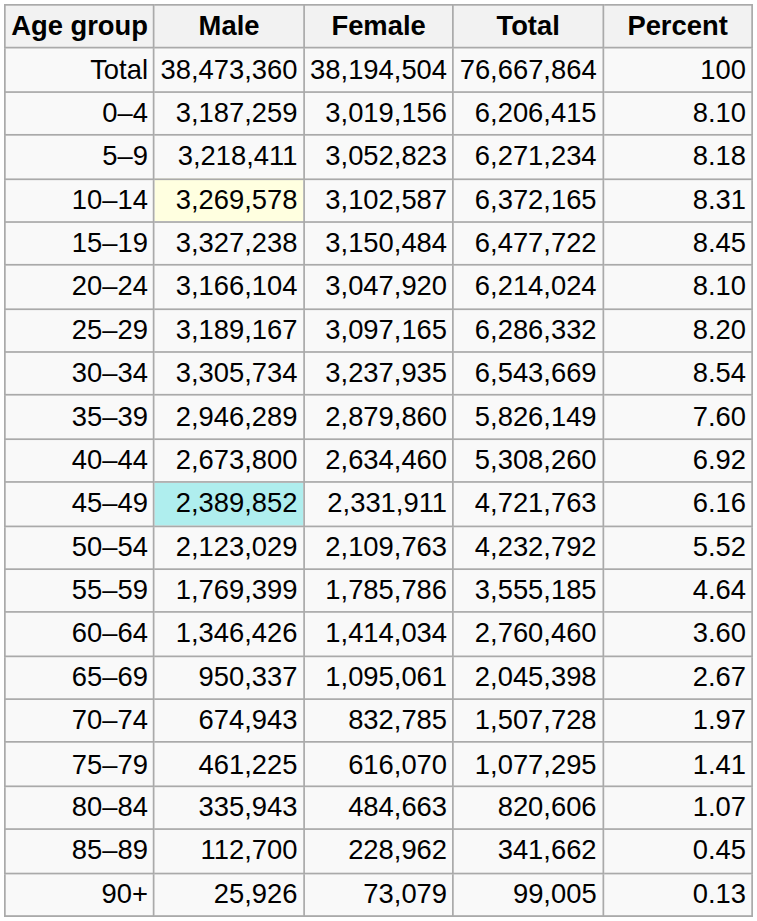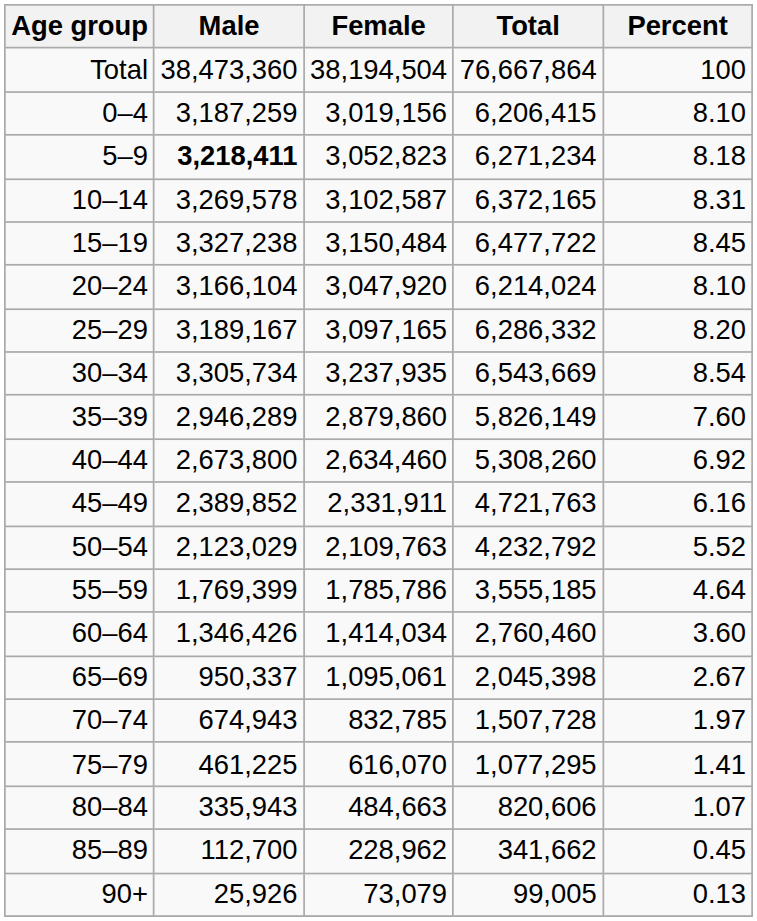(238, 156) normal -> (237, 156) bold
(237, 199) lightyellow background -> (237, 199) no background
(237, 503) paleturquoise background -> (237, 503) no background
